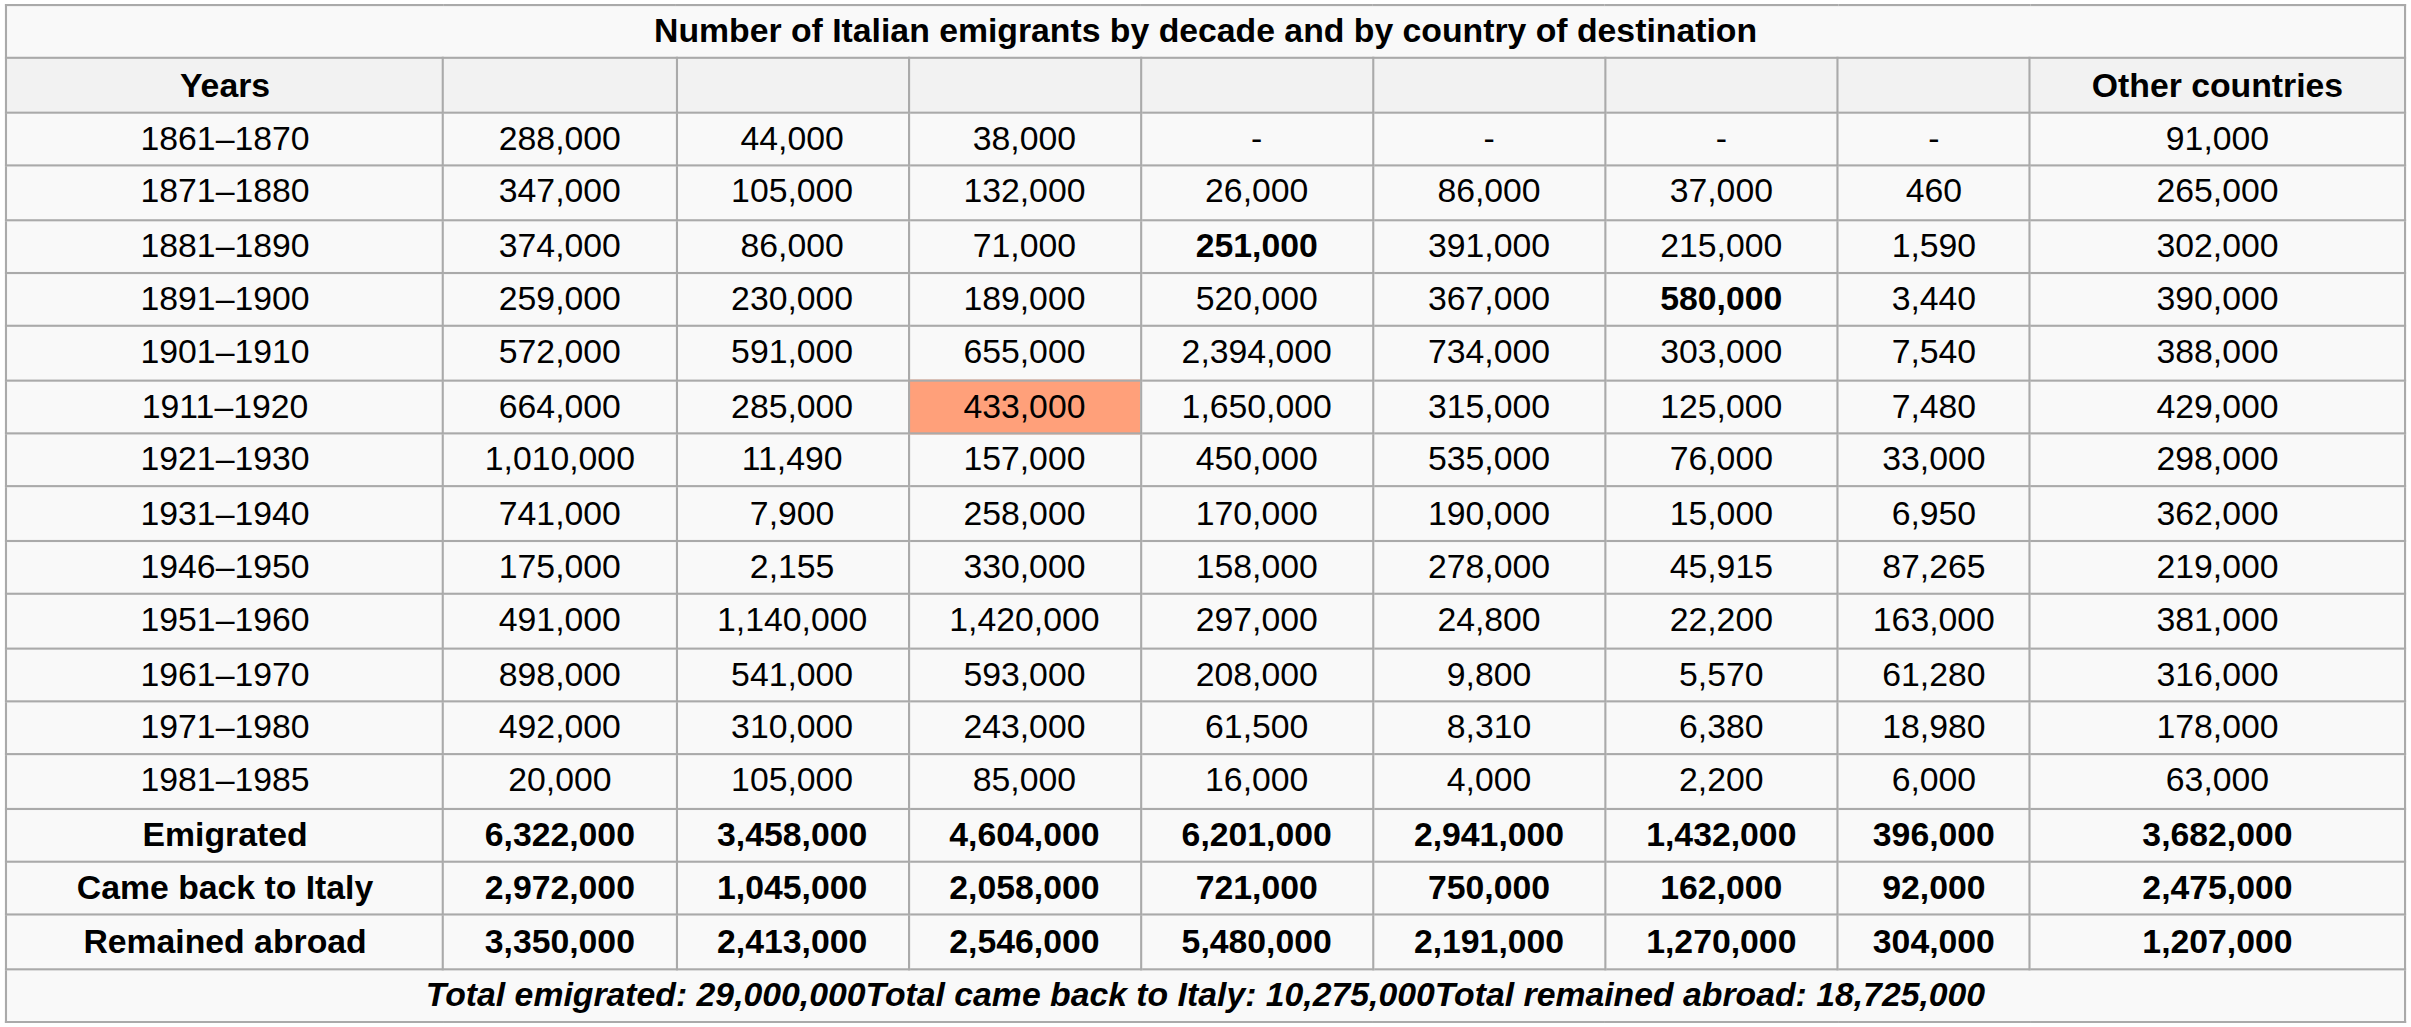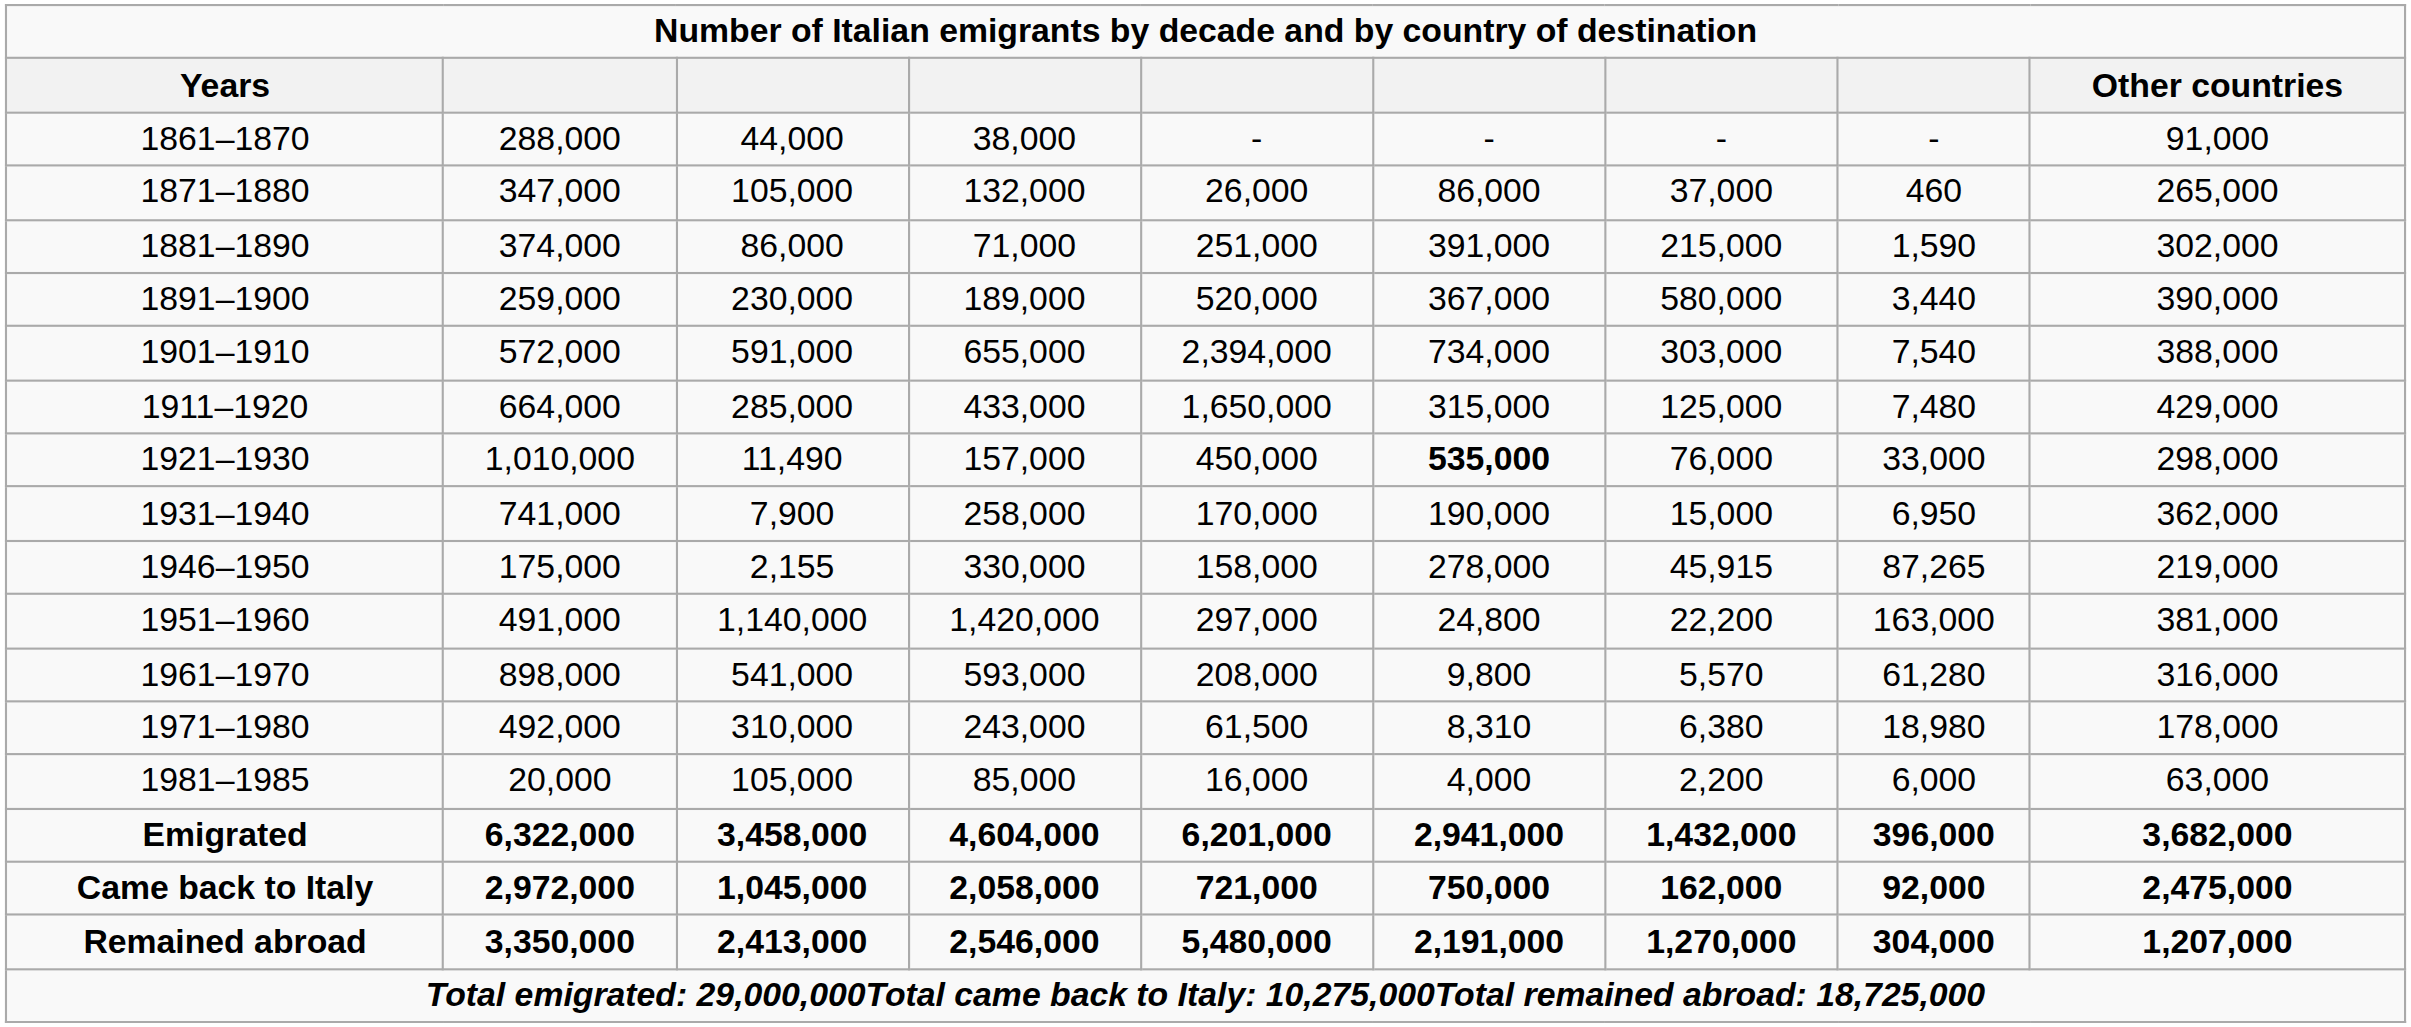(1257, 245) bold -> (1257, 245) normal
(1721, 298) bold -> (1721, 298) normal
(1024, 406) lightsalmon background -> (1024, 406) no background
(1489, 459) normal -> (1489, 459) bold
